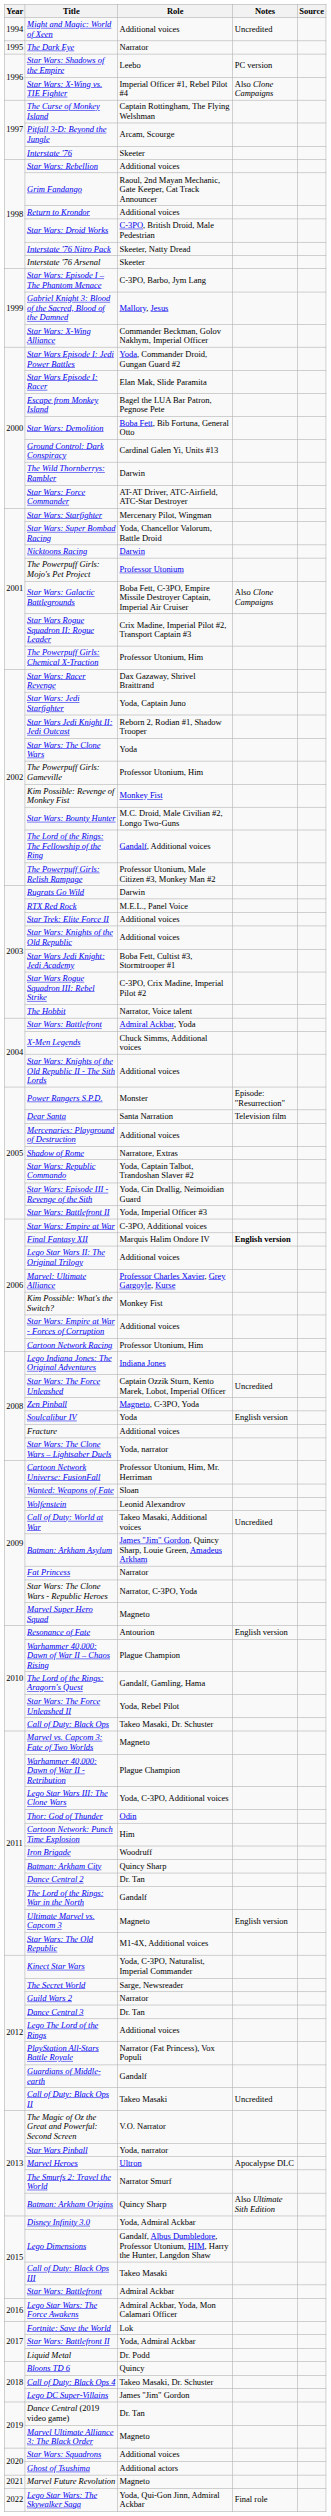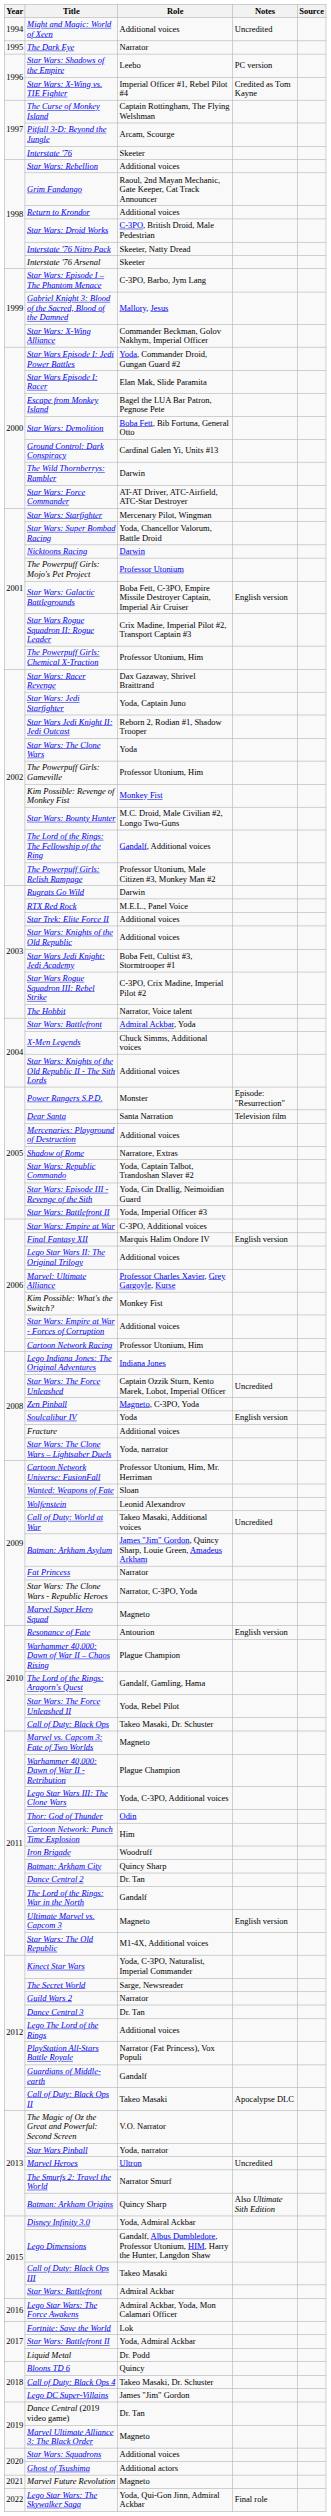(254, 88) Also Clone Campaigns -> (263, 88) Credited as Tom Kayne
(254, 597) Also Clone Campaigns -> (261, 597) English version
(263, 1239) bold -> (261, 1239) normal
(254, 2099) Uncredited -> (264, 2099) Apocalypse DLC
(264, 2163) Apocalypse DLC -> (254, 2163) Uncredited
